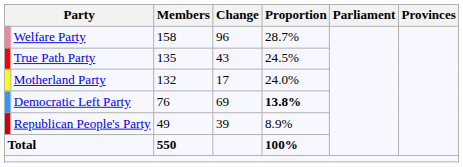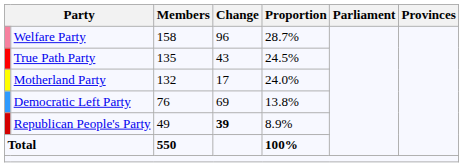(283, 102) bold -> (282, 102) normal
(223, 123) normal -> (223, 123) bold
